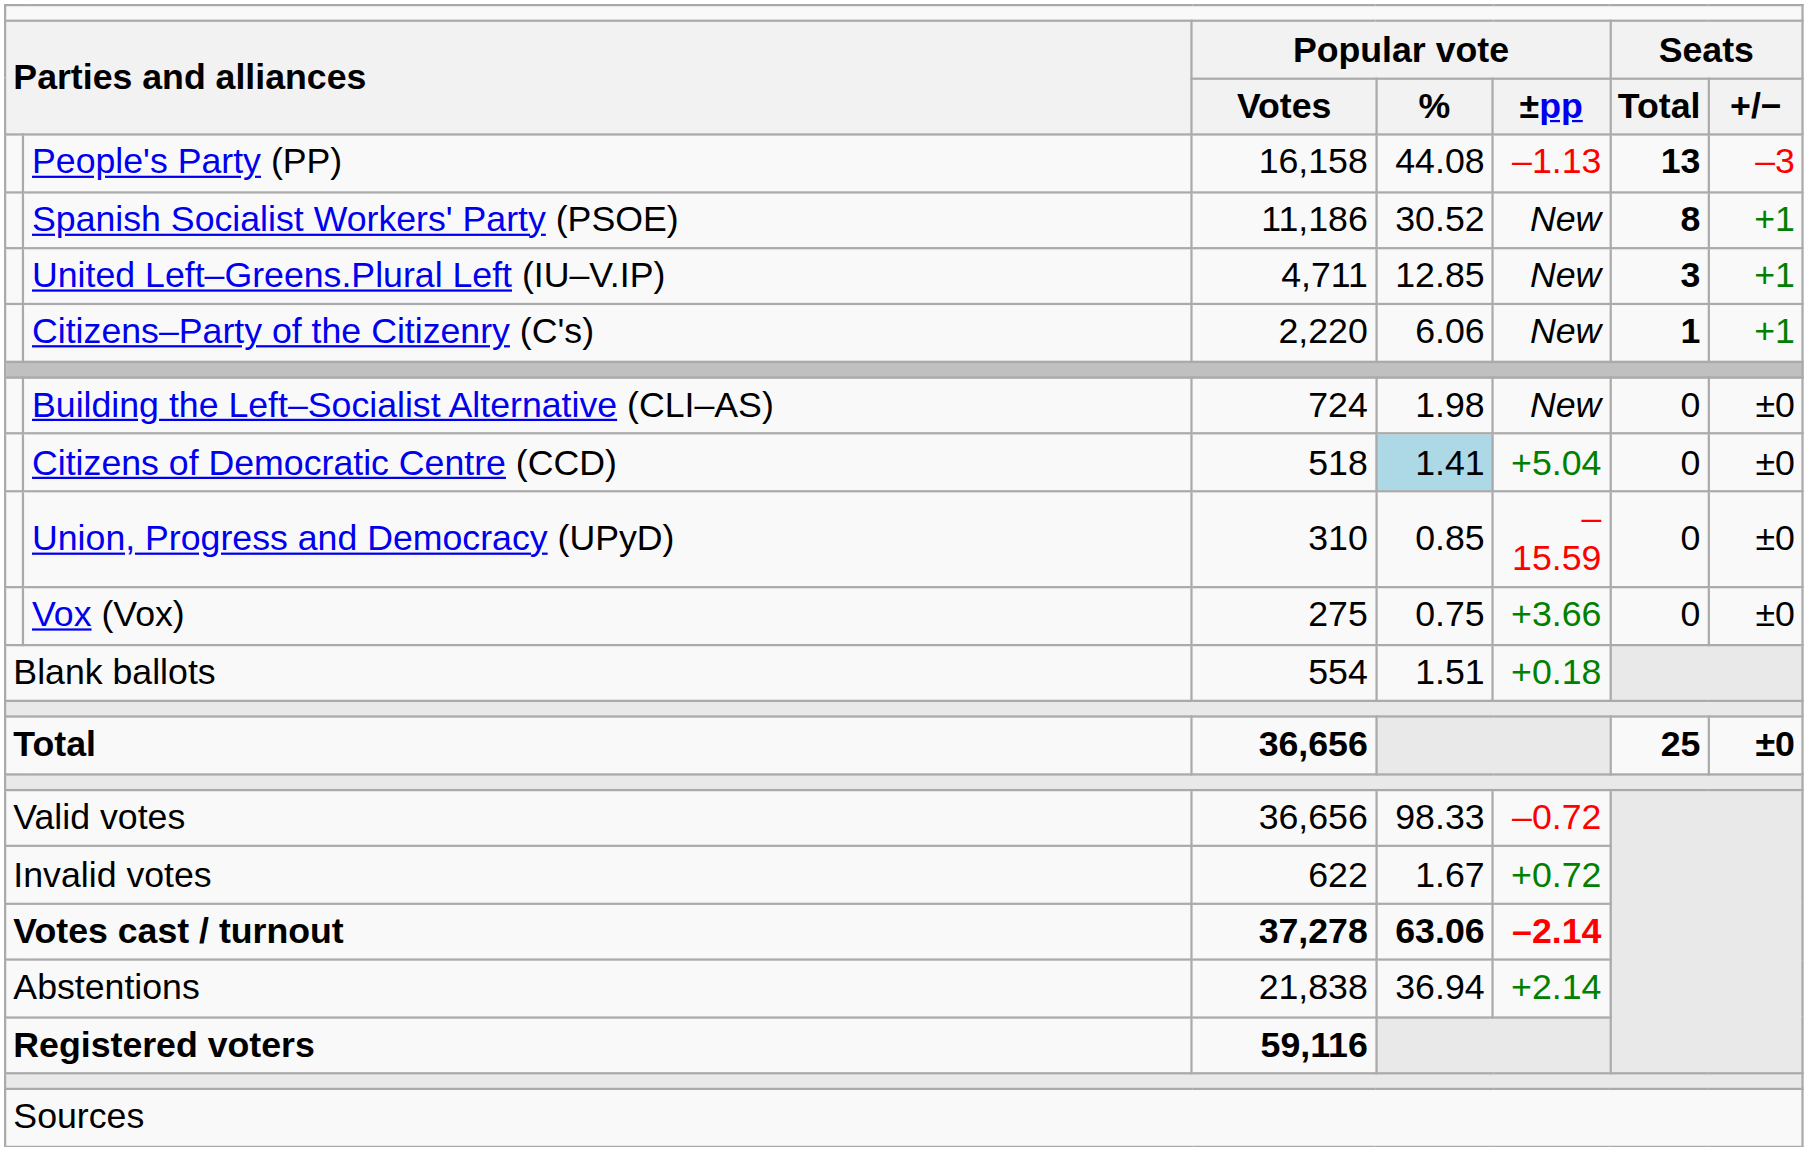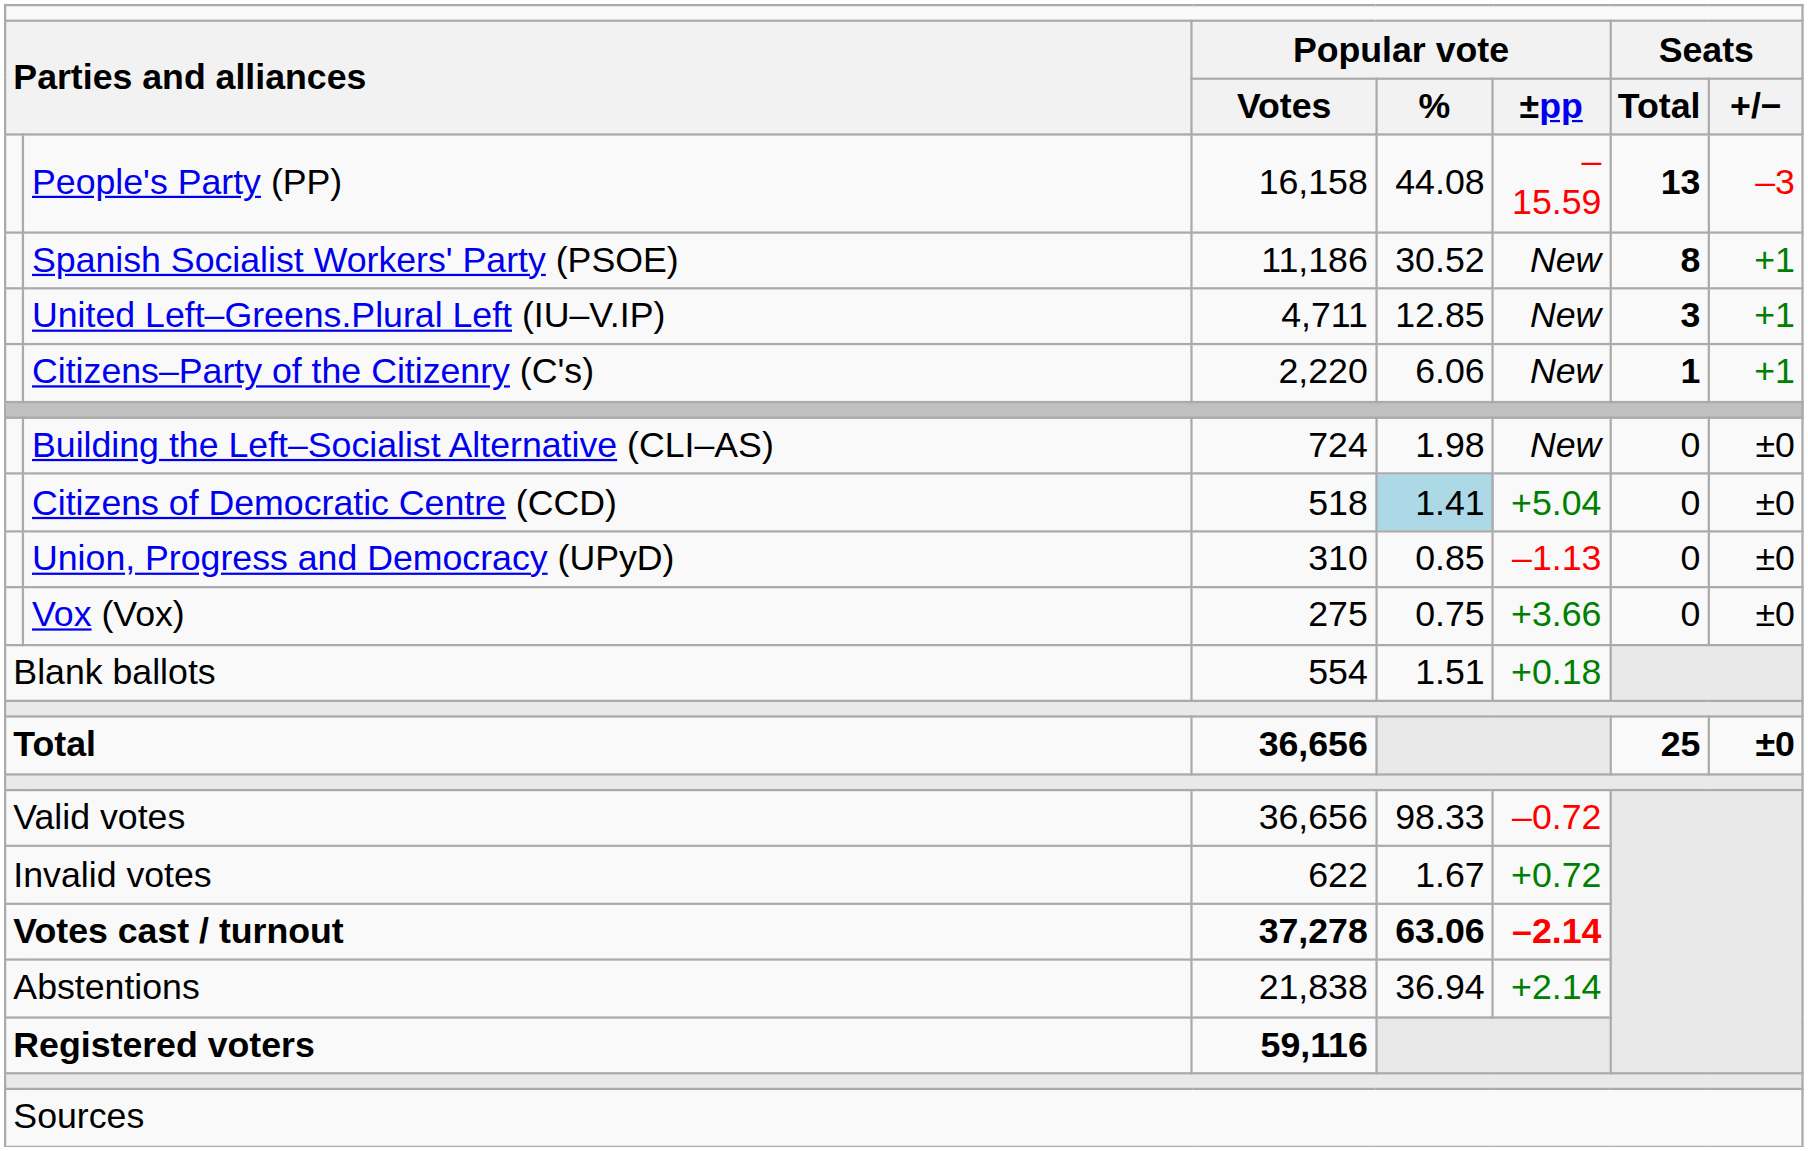(1557, 162) –1.13 -> (1557, 182) –15.59
(1557, 538) –15.59 -> (1557, 558) –1.13
